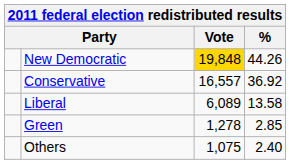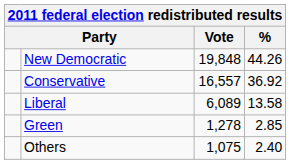(220, 59) gold background -> (220, 59) no background
